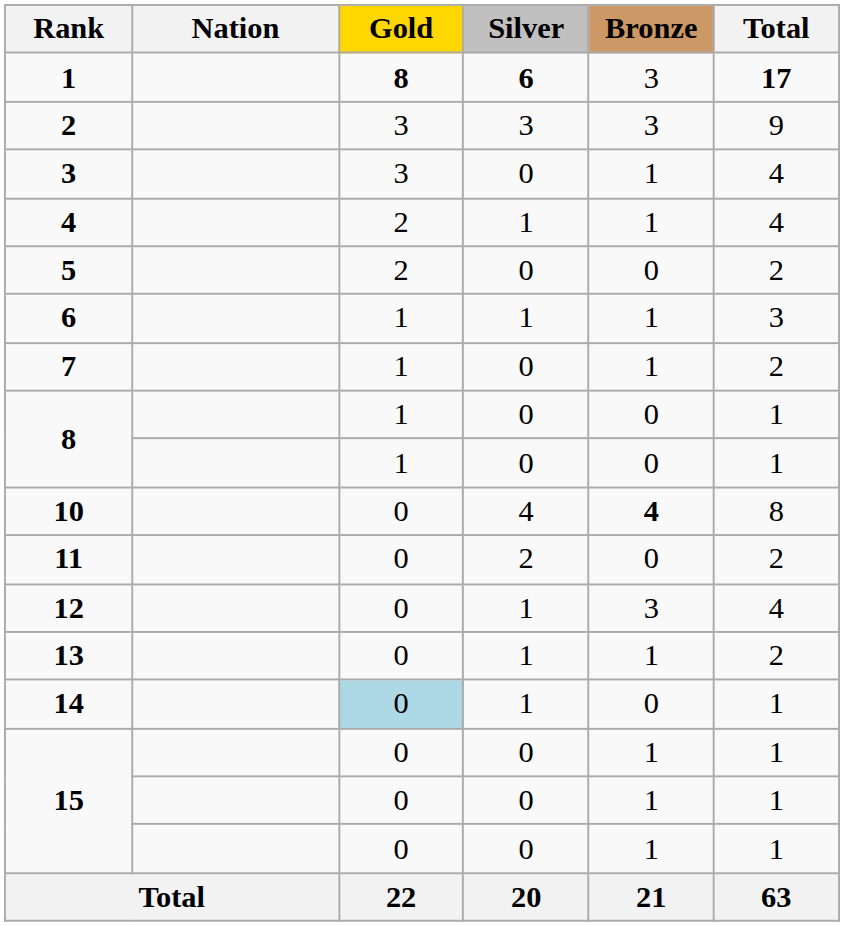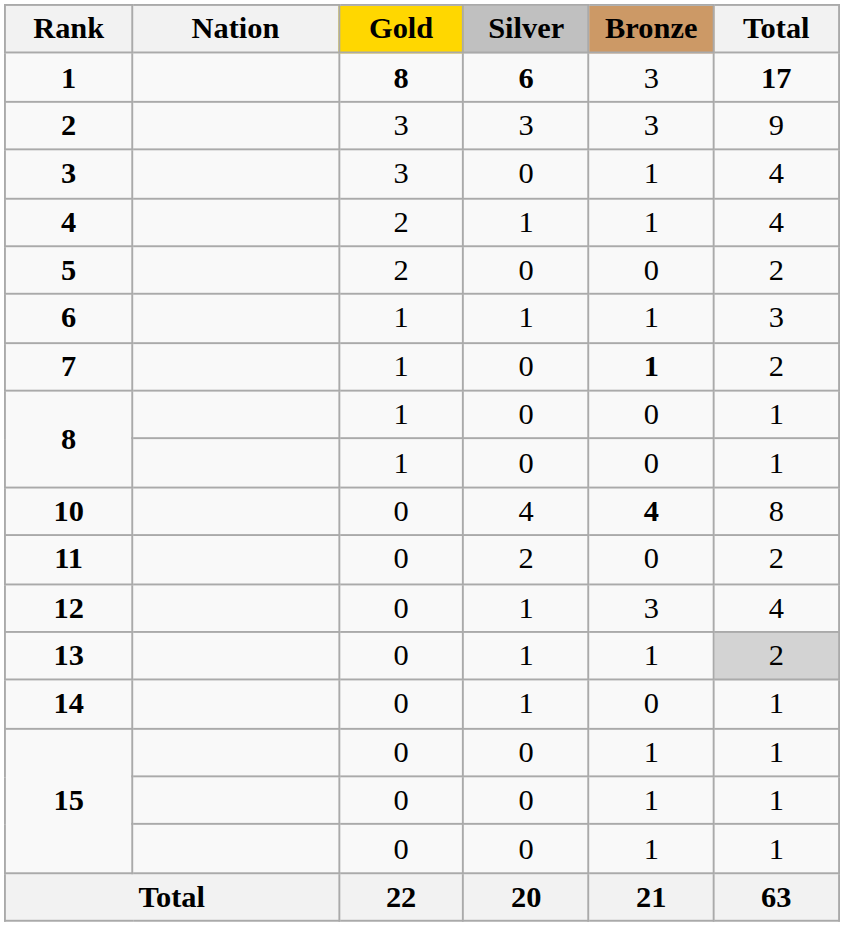(651, 366) normal -> (651, 366) bold
(776, 655) no background -> (776, 655) lightgrey background
(401, 703) lightblue background -> (401, 703) no background
